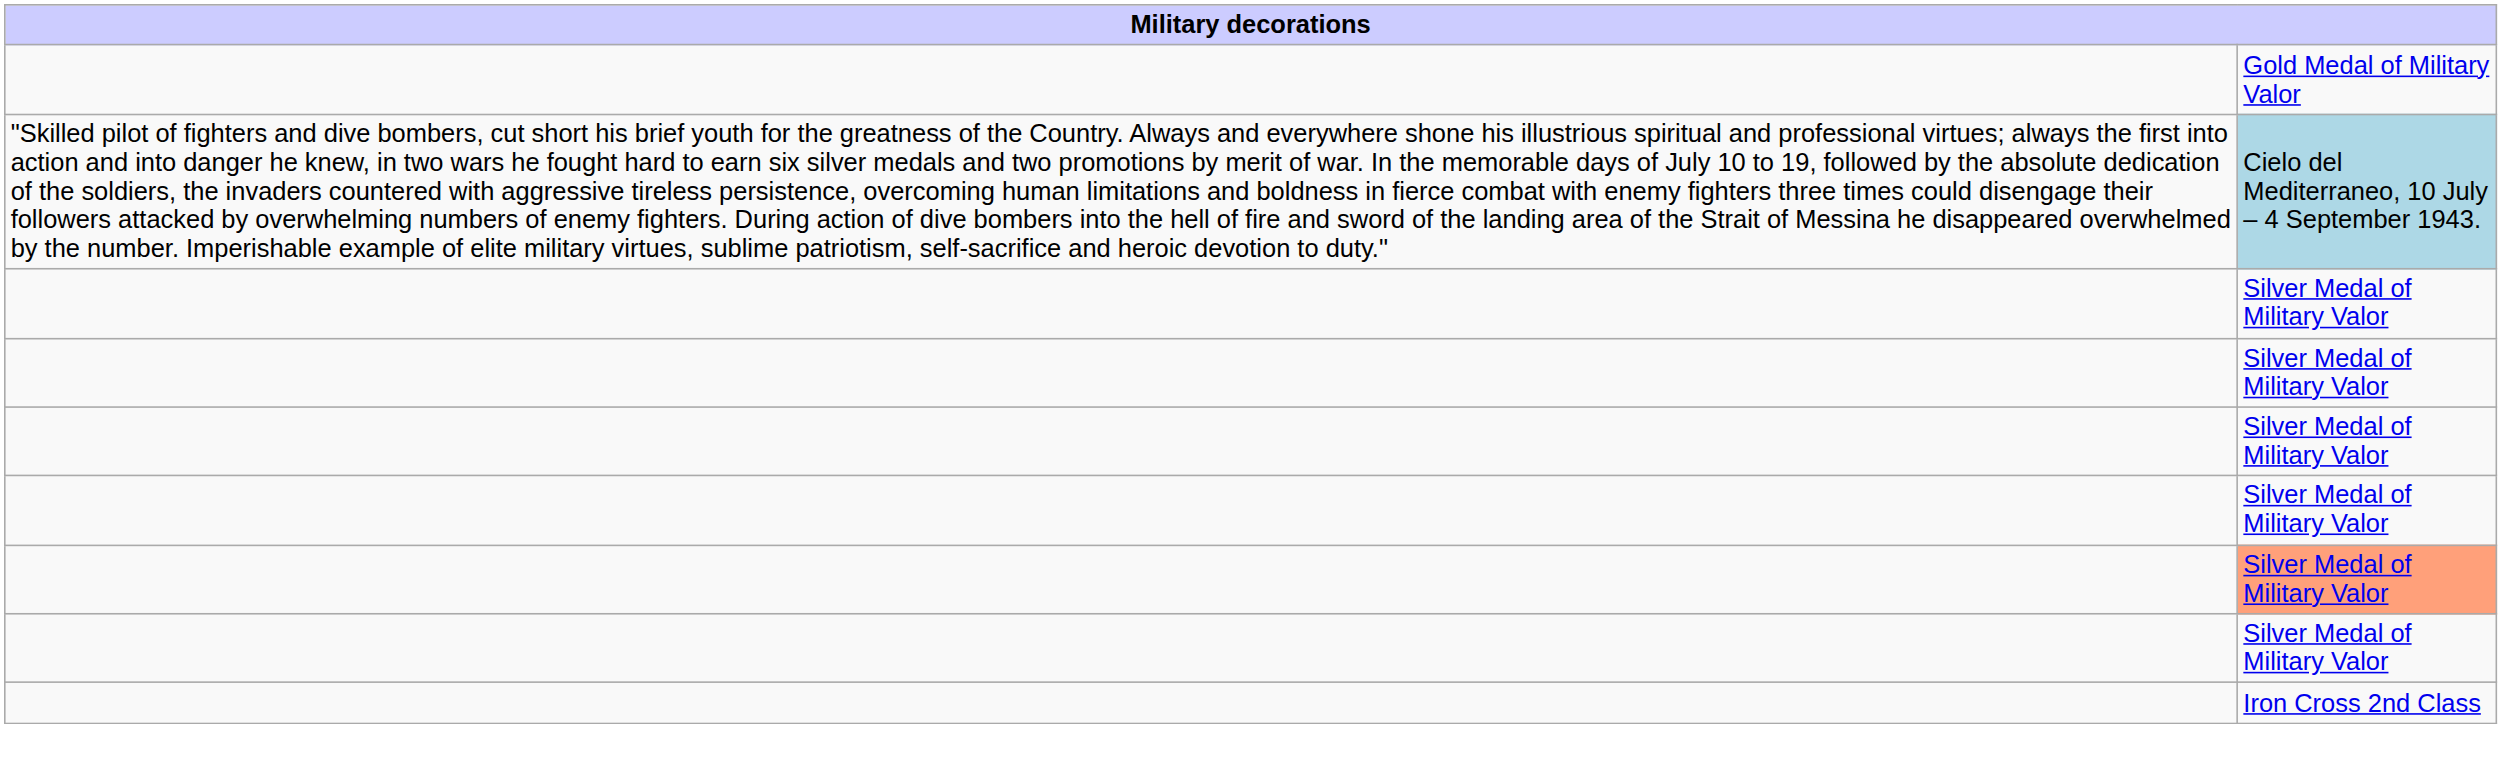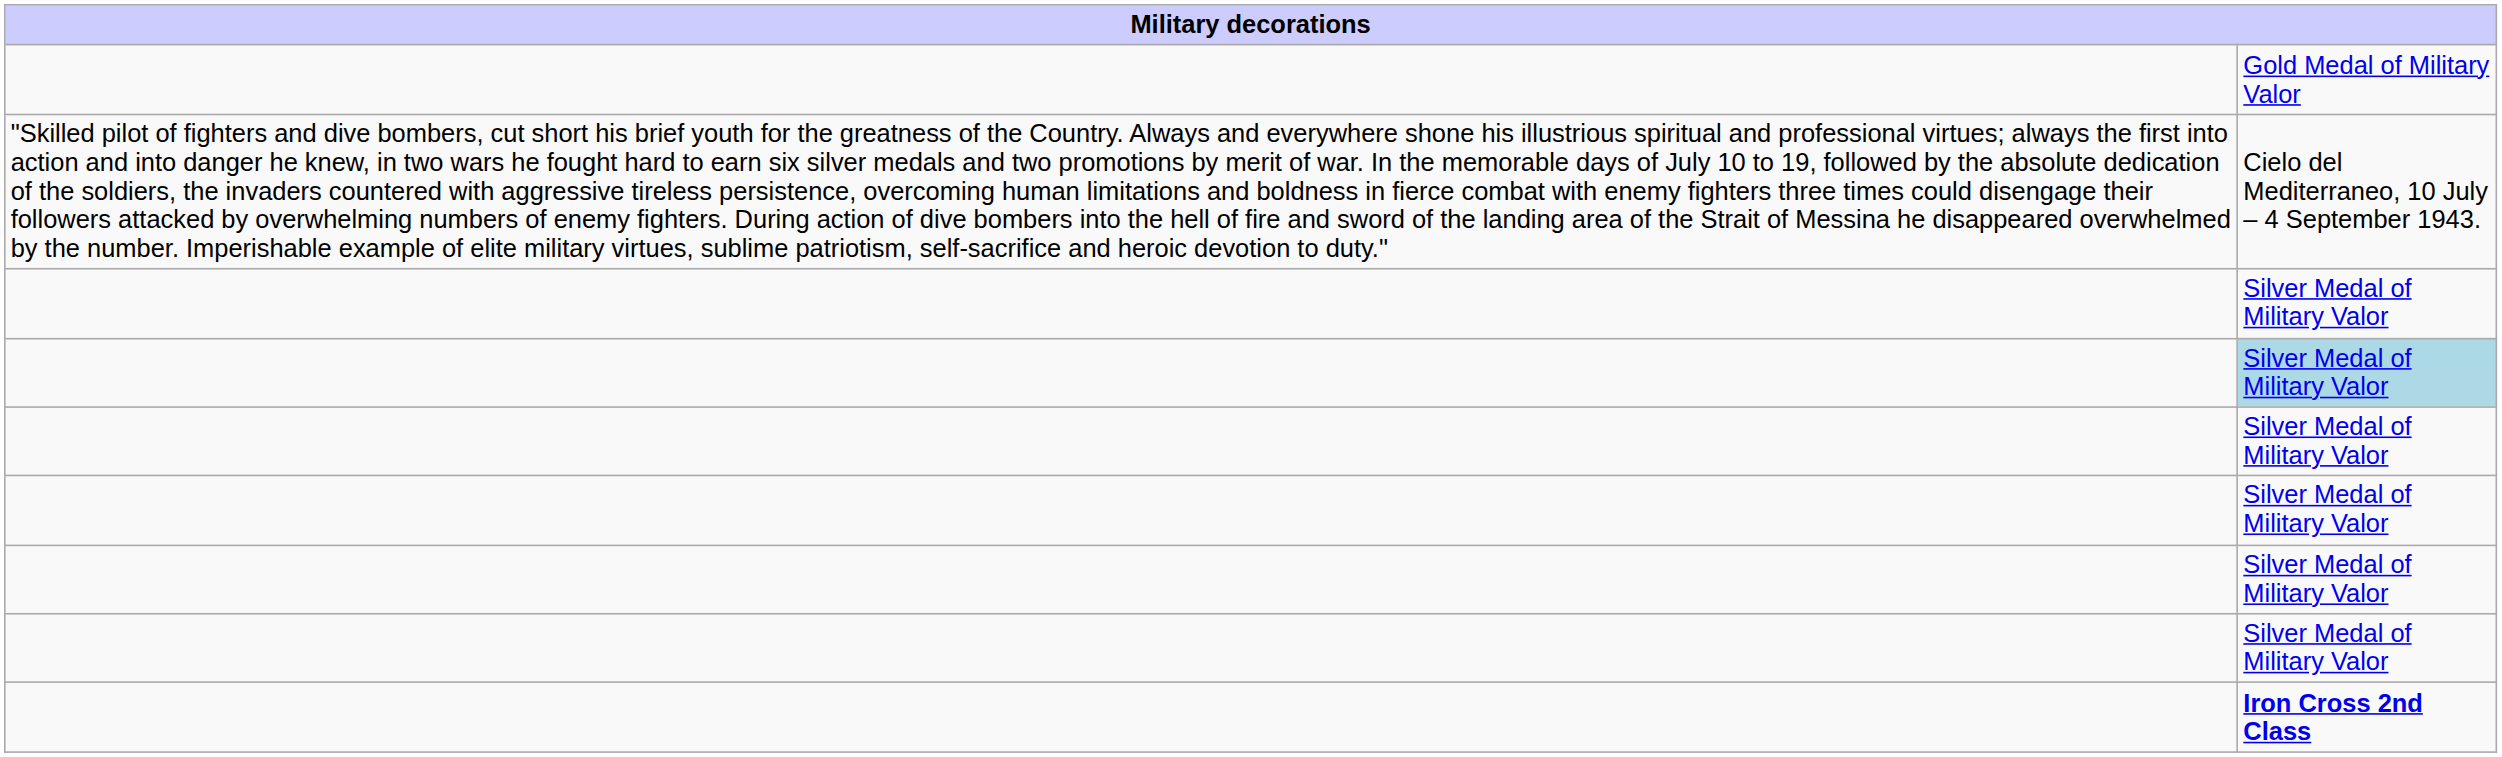(2366, 191) lightblue background -> (2366, 191) no background
(2327, 372) no background -> (2327, 372) lightblue background
(2327, 578) lightsalmon background -> (2327, 578) no background
(2362, 702) normal -> (2333, 716) bold
